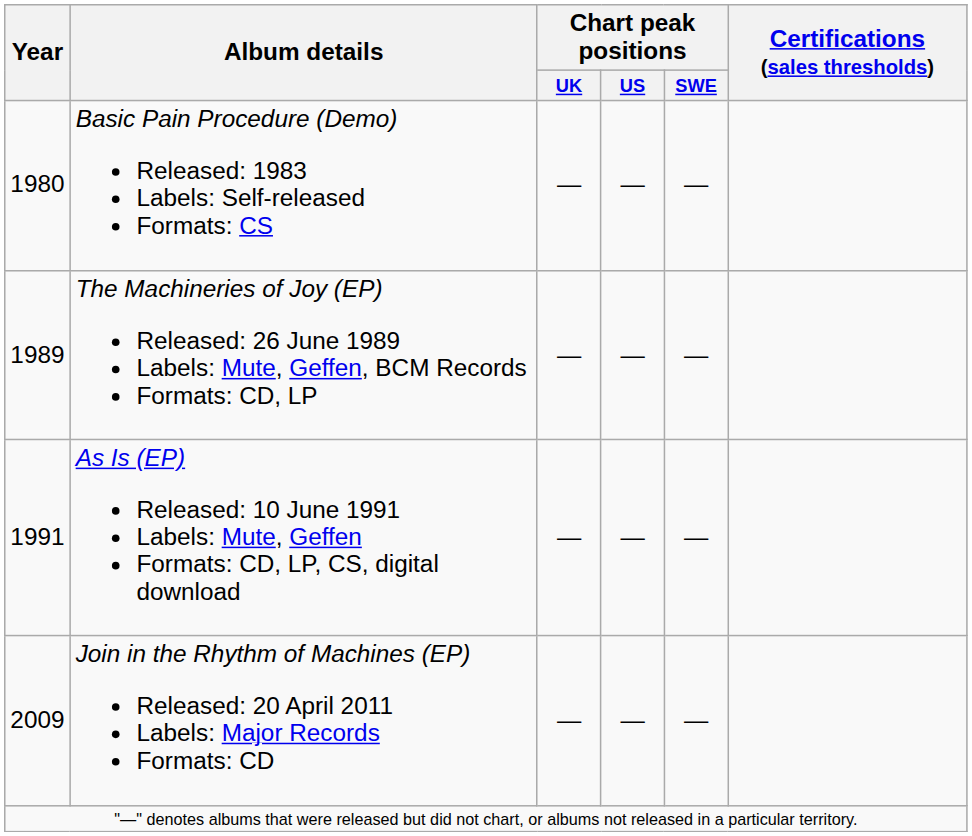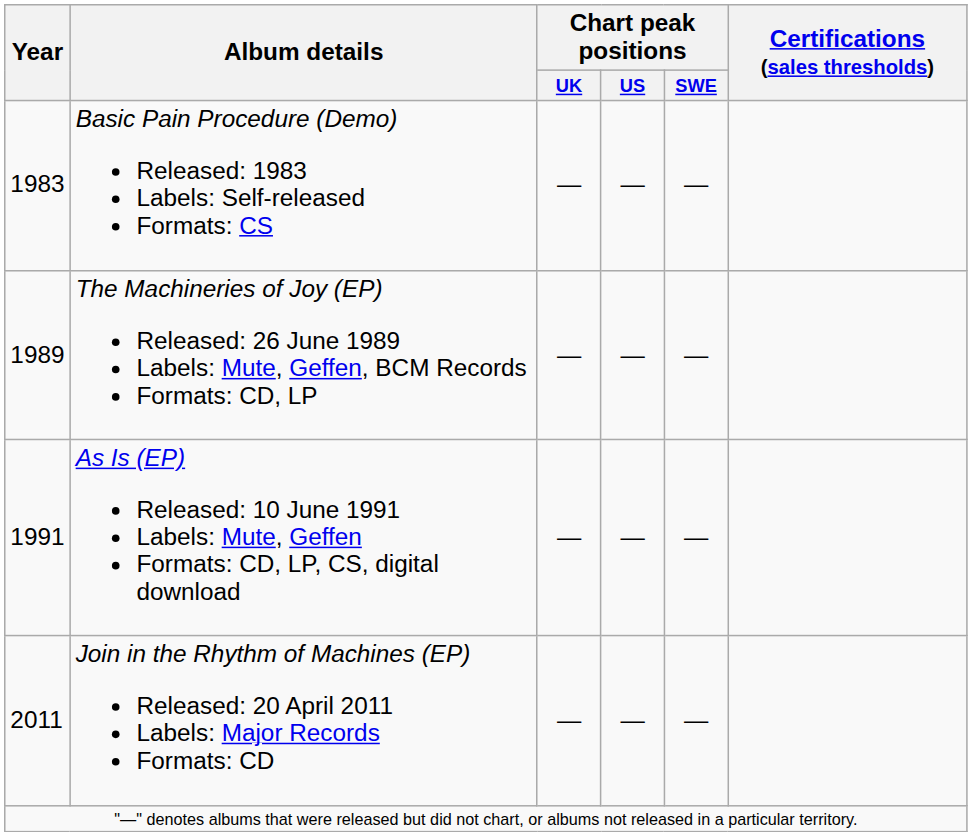(37, 185) 1980 -> (37, 185) 1983
(37, 720) 2009 -> (37, 720) 2011
